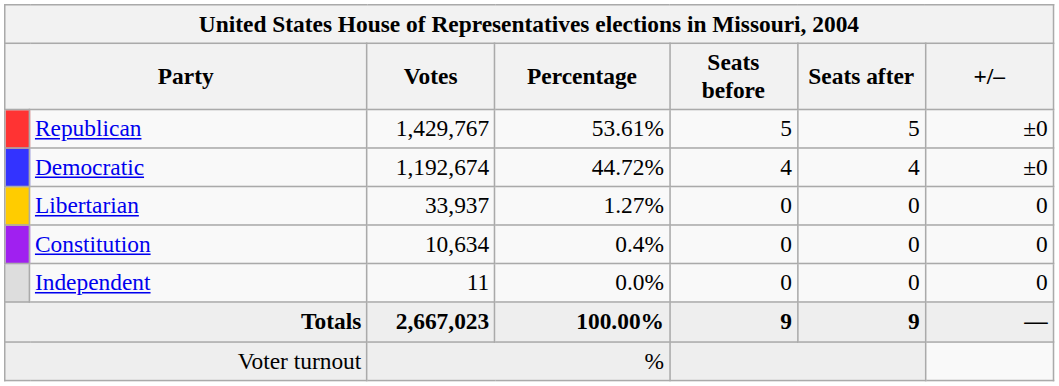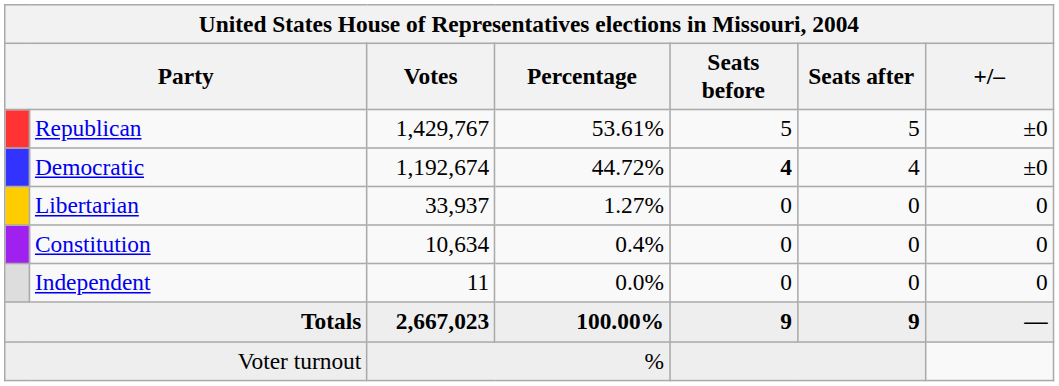(786, 167) normal -> (786, 167) bold
